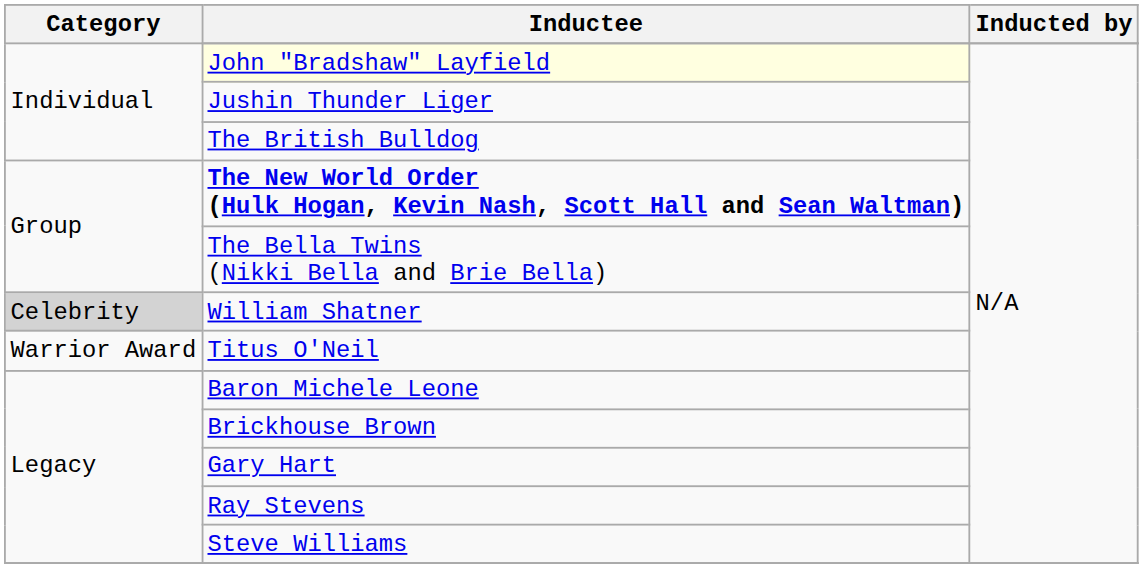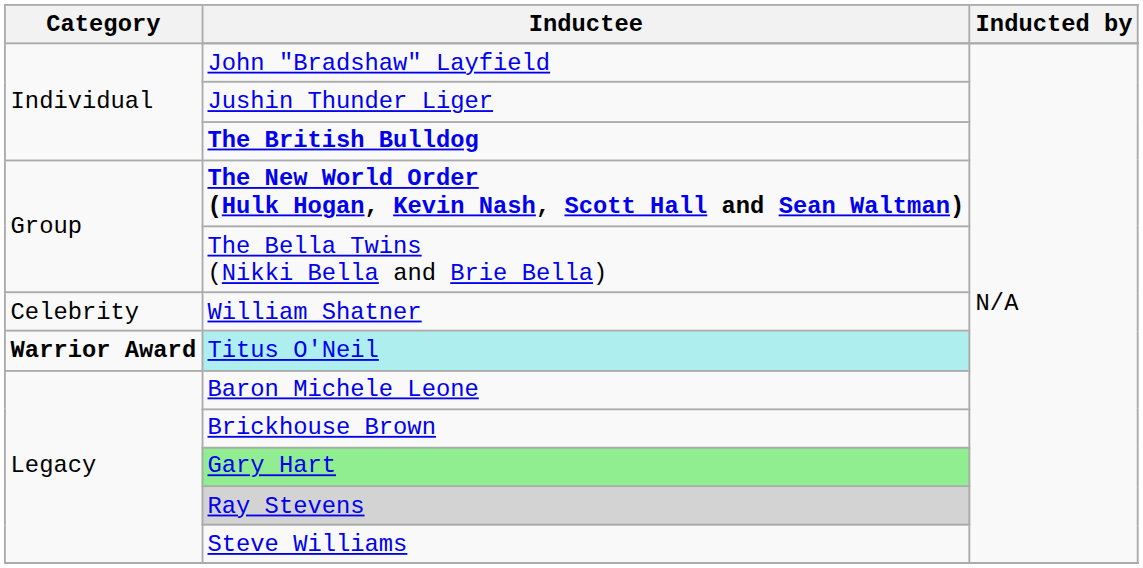(379, 63) lightyellow background -> (379, 63) no background
(343, 141) normal -> (343, 141) bold
(75, 312) lightgrey background -> (75, 312) no background
(103, 351) normal -> (103, 351) bold
(293, 351) no background -> (293, 351) paleturquoise background
(272, 467) no background -> (272, 467) lightgreen background
(286, 506) no background -> (286, 506) lightgrey background
